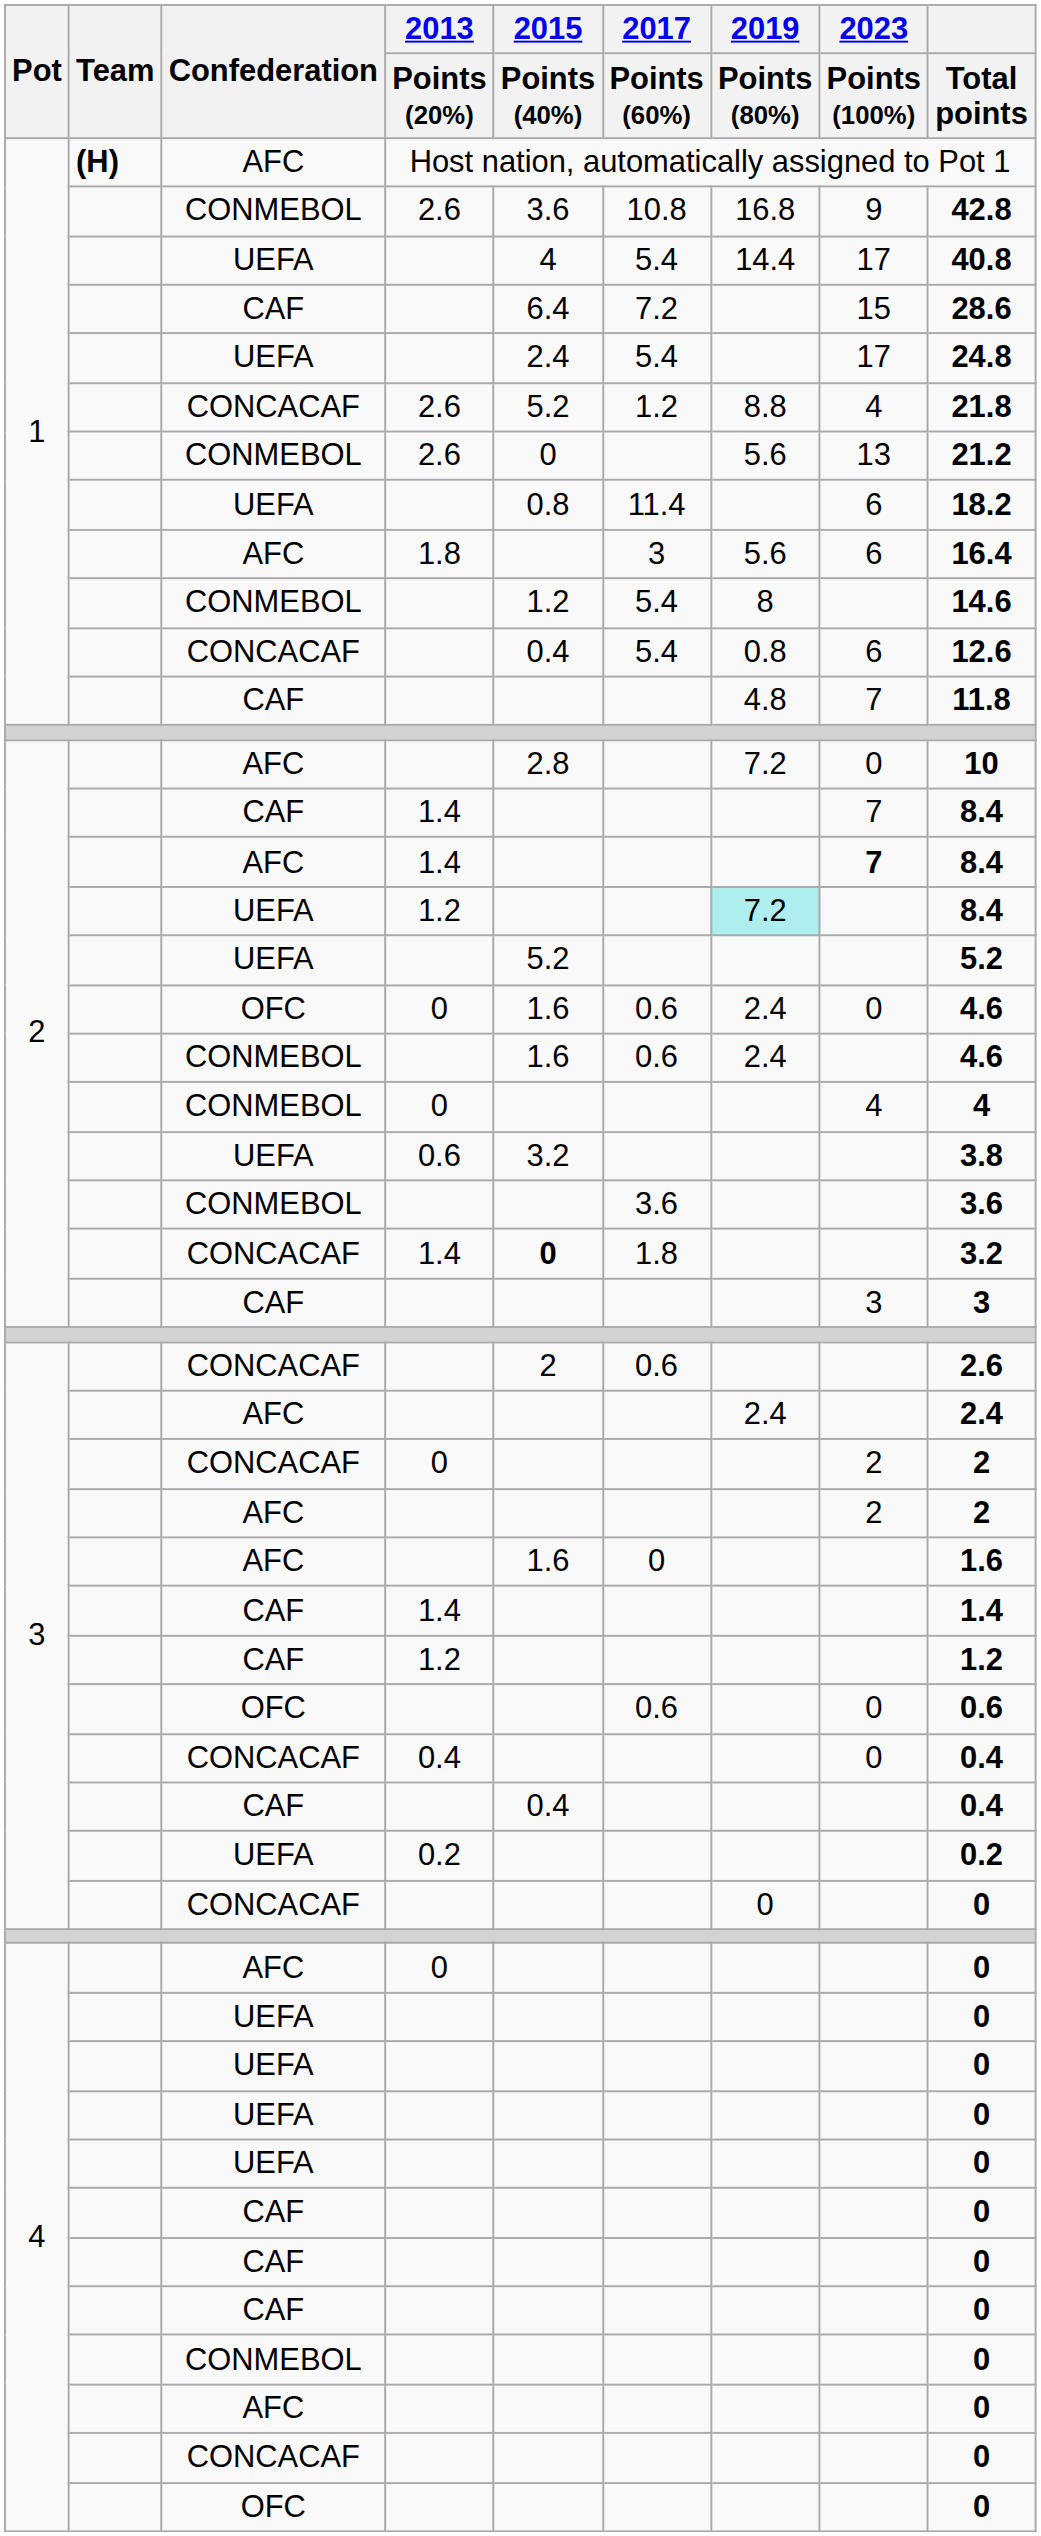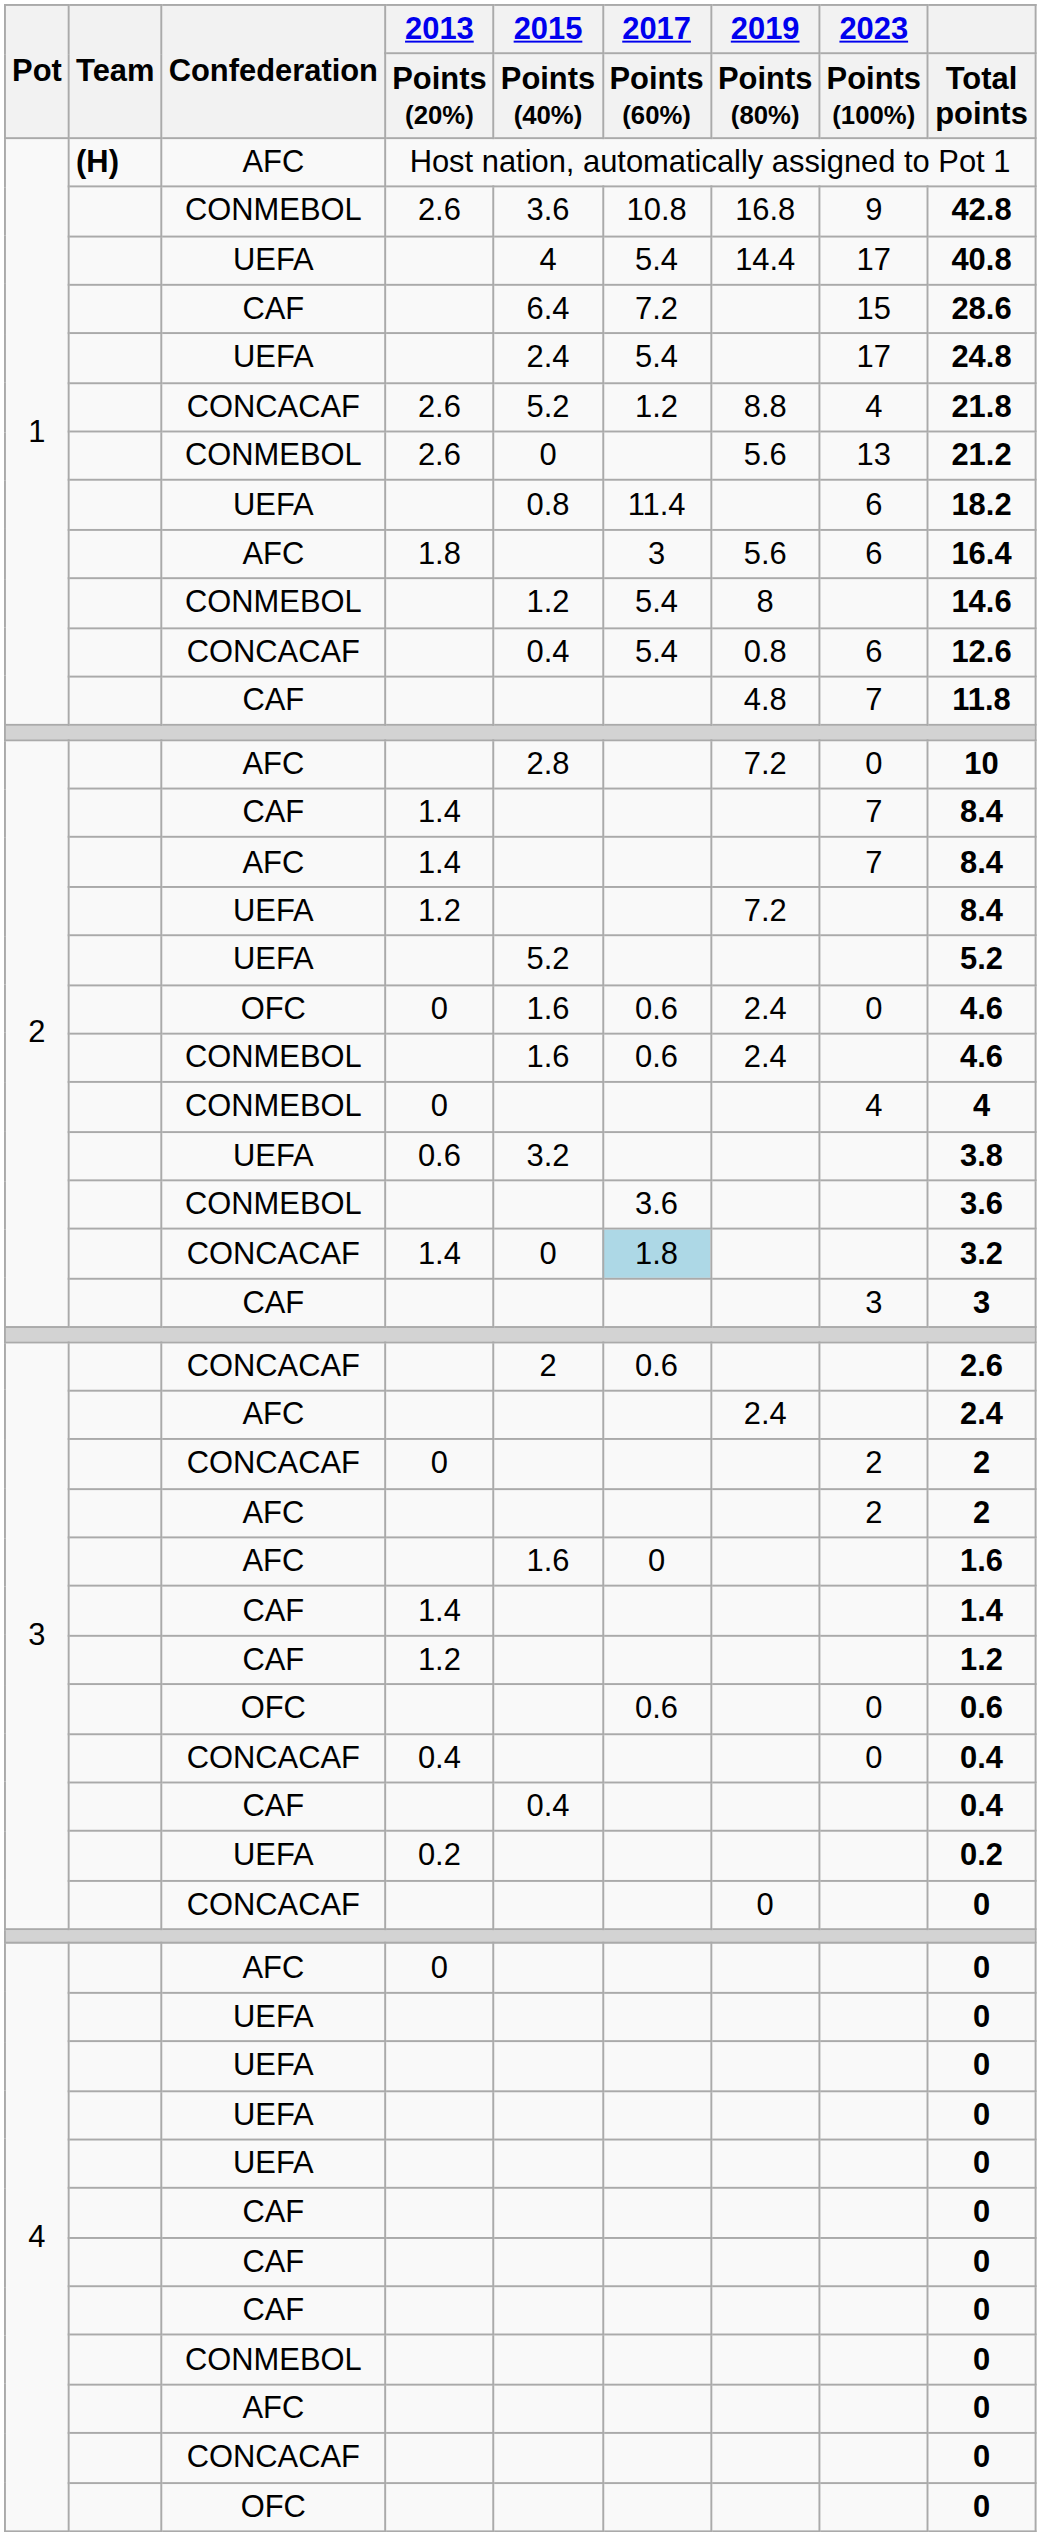(874, 861) bold -> (874, 861) normal
(765, 910) paleturquoise background -> (765, 910) no background
(548, 1253) bold -> (548, 1253) normal
(657, 1253) no background -> (657, 1253) lightblue background
